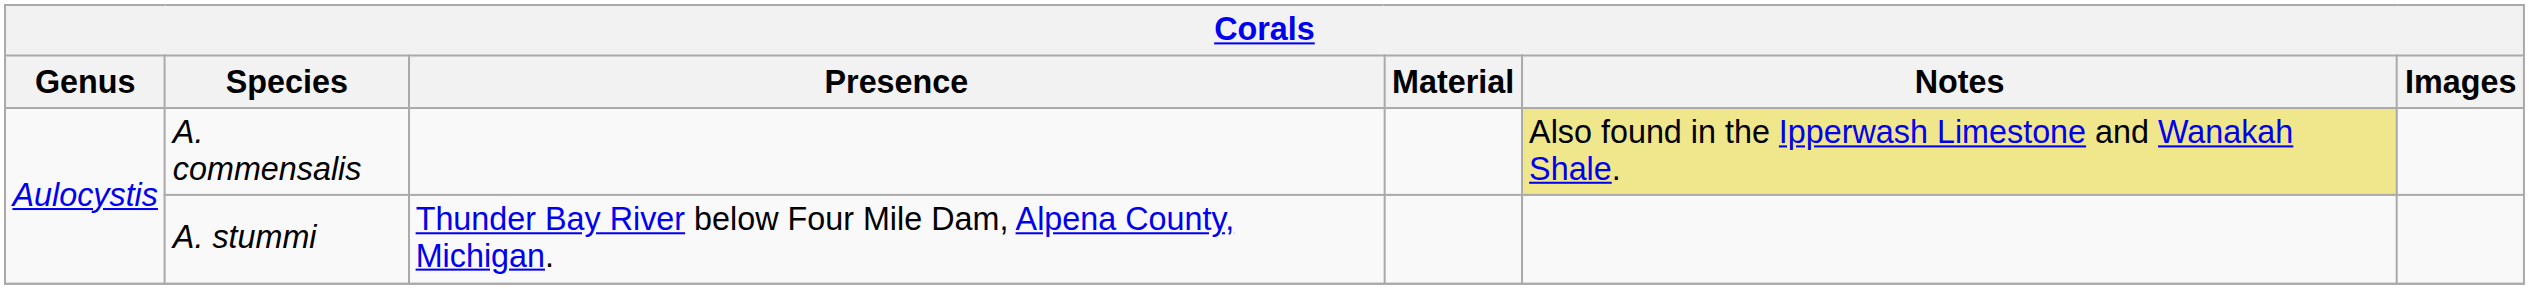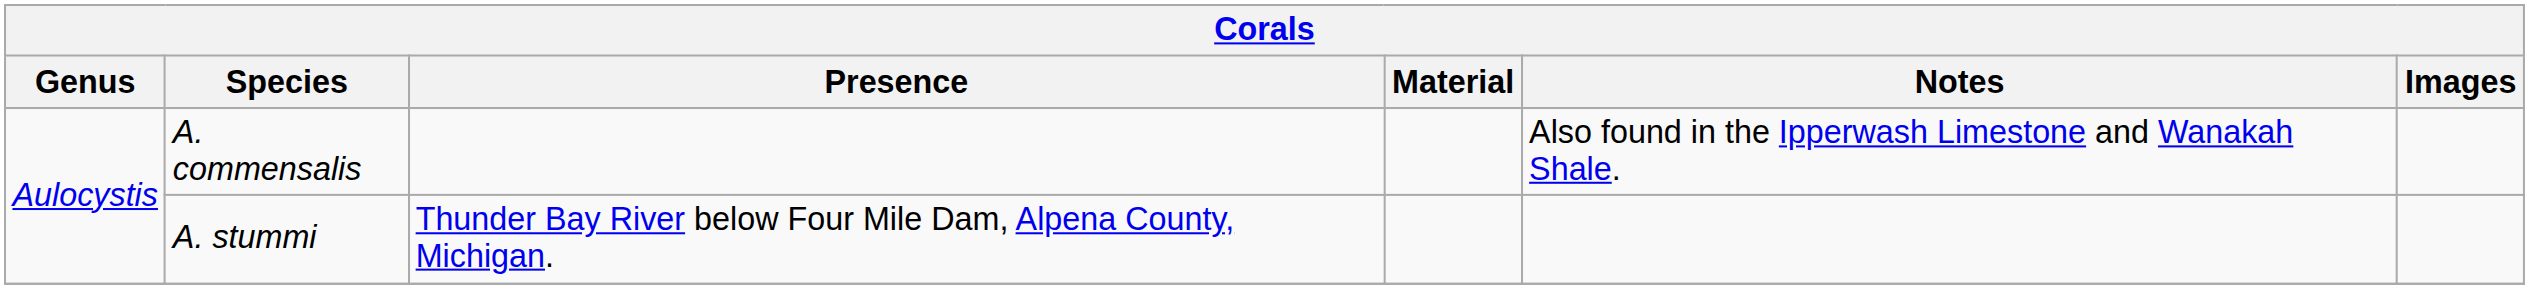(1911, 150) khaki background -> (1911, 150) no background
